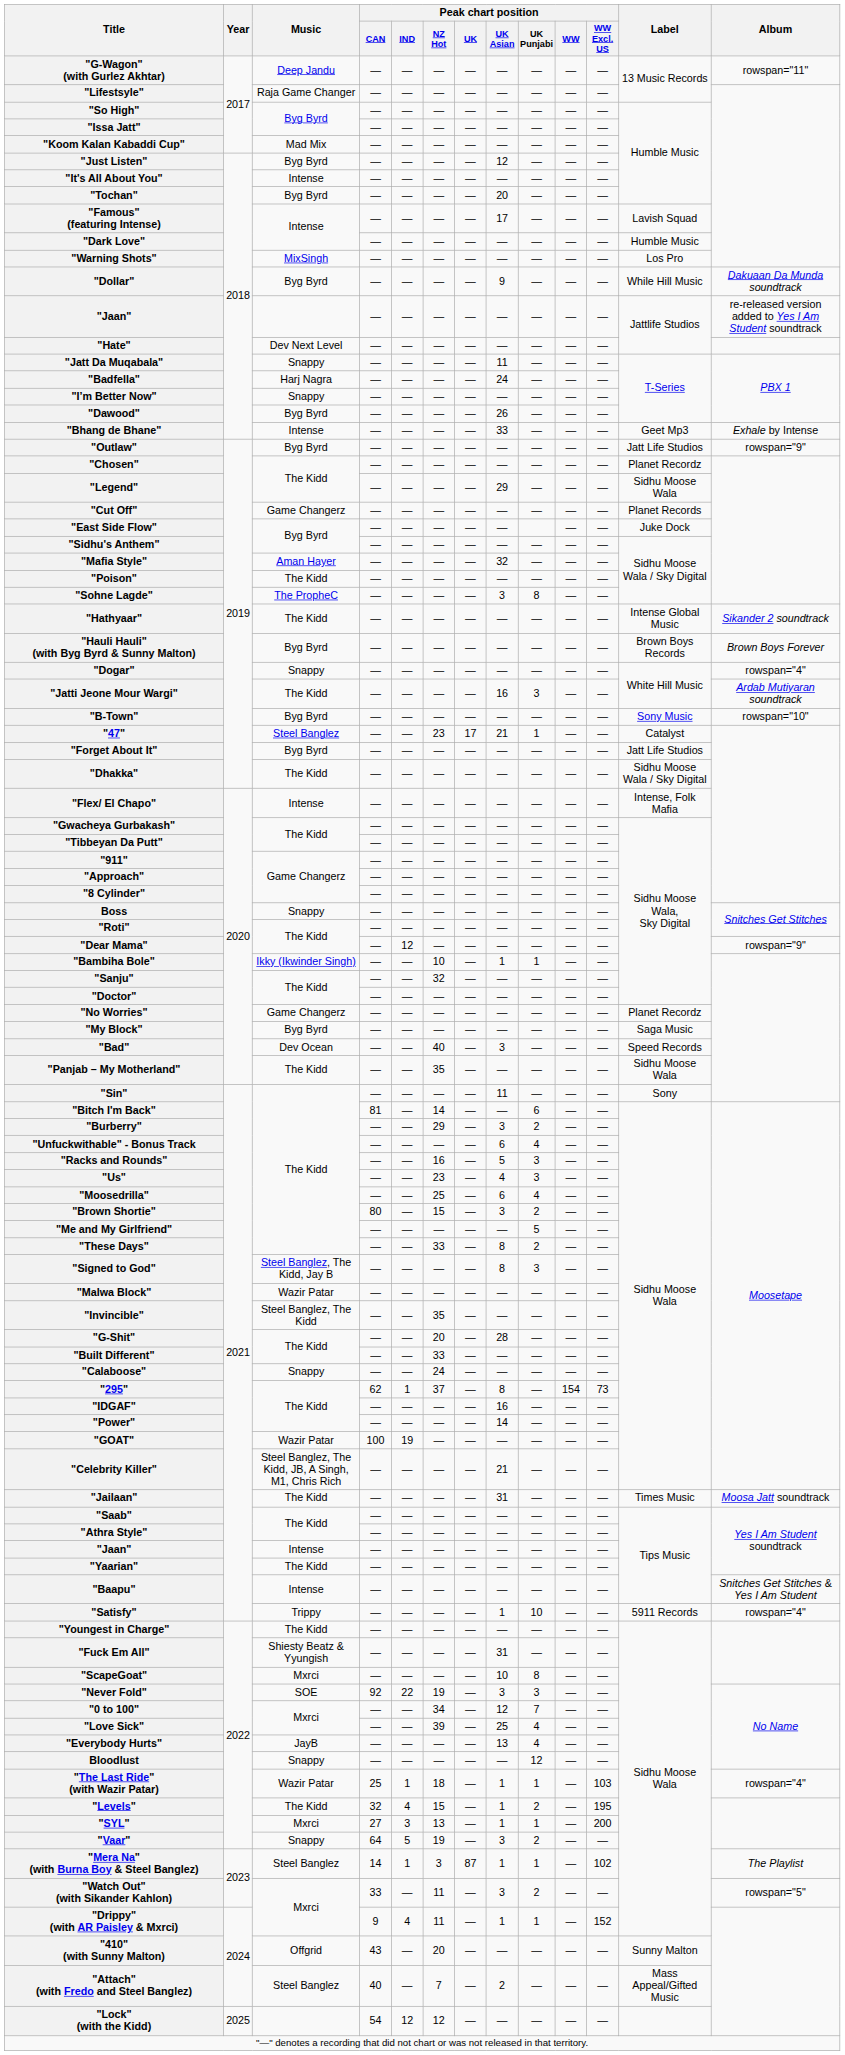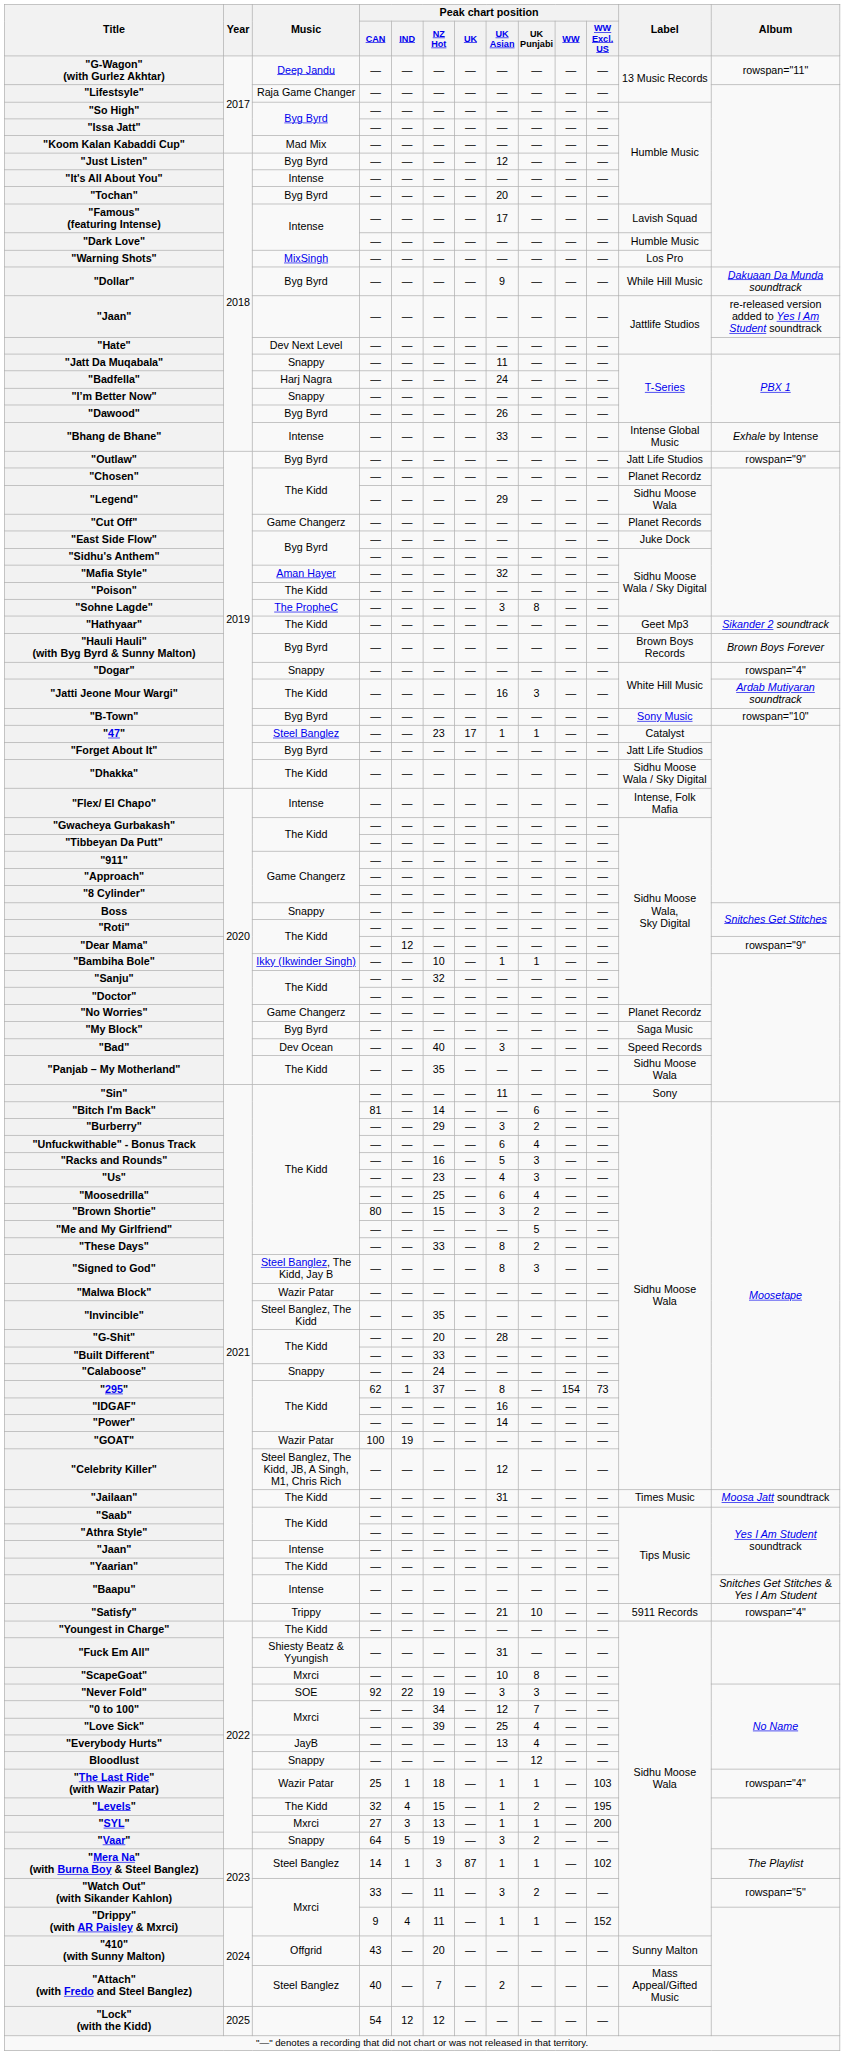(665, 430) Geet Mp3 -> (665, 436) Intense Global Music
(665, 618) Intense Global Music -> (665, 624) Geet Mp3
(502, 734) 21 -> (502, 734) 1
(502, 1469) 21 -> (502, 1469) 12
(502, 1612) 1 -> (502, 1612) 21
